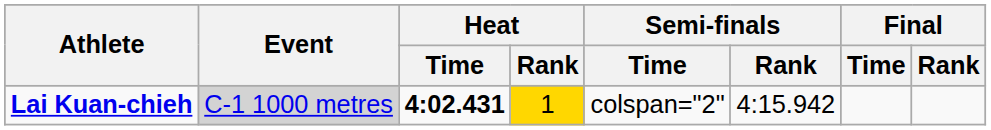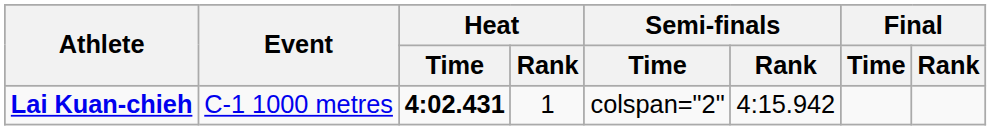(299, 105) lightgrey background -> (299, 105) no background
(548, 105) gold background -> (548, 105) no background
